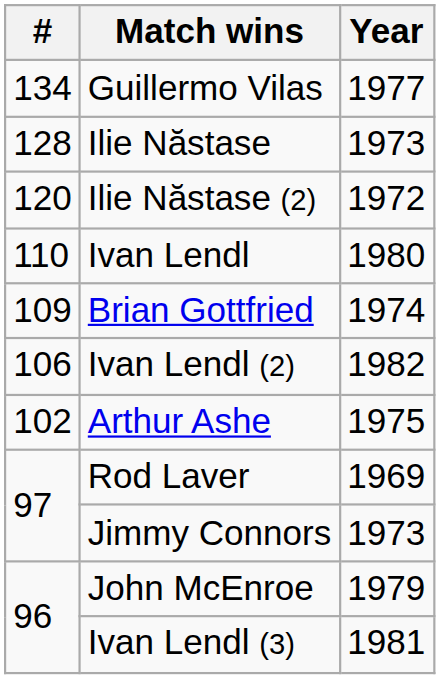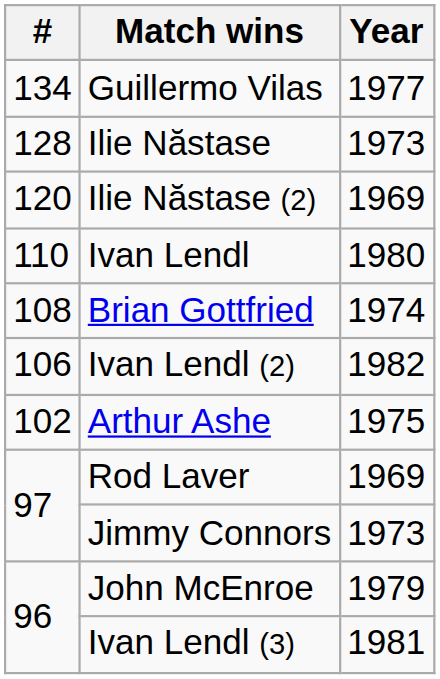(386, 199) 1972 -> (386, 199) 1969
(42, 310) 109 -> (42, 310) 108
